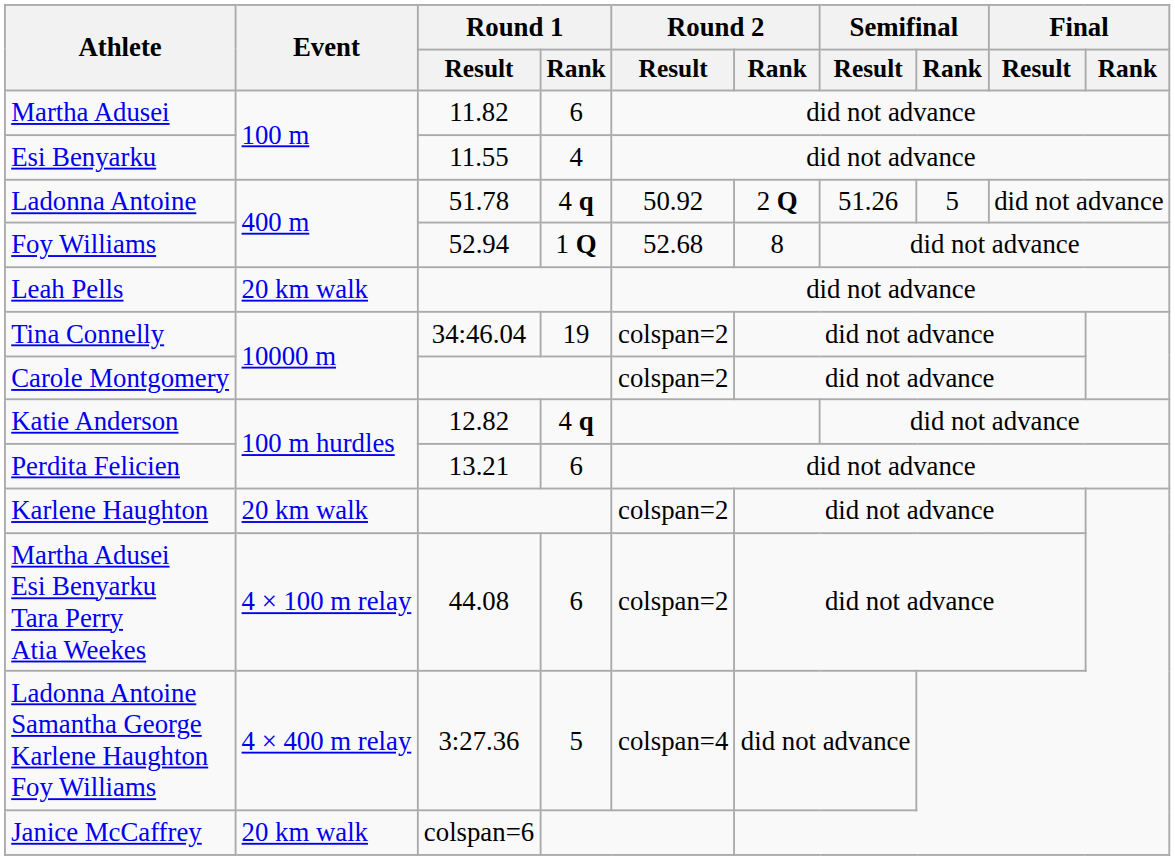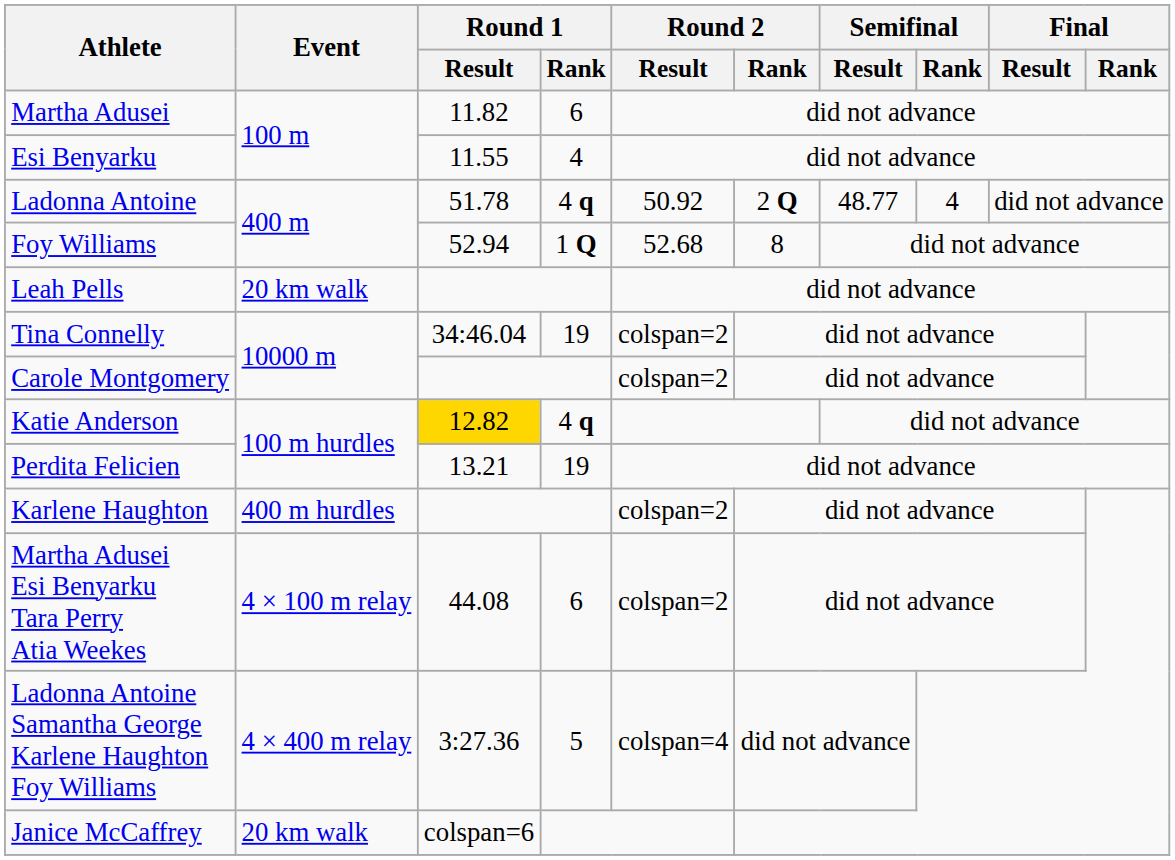(868, 201) 51.26 -> (868, 201) 48.77
(952, 201) 5 -> (952, 201) 4
(479, 422) no background -> (479, 422) gold background
(576, 466) 6 -> (576, 466) 19
(305, 510) 20 km walk -> (318, 510) 400 m hurdles
